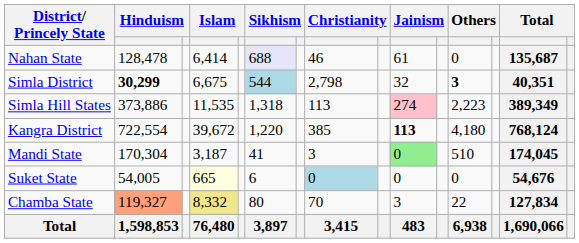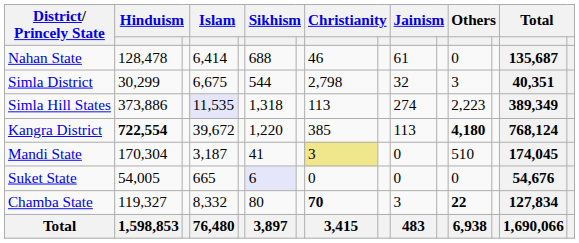(260, 57) lavender background -> (260, 57) no background
(139, 81) bold -> (139, 81) normal
(260, 81) lightblue background -> (260, 81) no background
(455, 81) bold -> (455, 81) normal
(213, 105) no background -> (213, 105) lavender background
(405, 105) pink background -> (405, 105) no background
(143, 130) normal -> (143, 130) bold
(405, 130) bold -> (405, 130) normal
(468, 130) normal -> (468, 130) bold
(312, 154) no background -> (312, 154) khaki background
(397, 154) lightgreen background -> (397, 154) no background
(204, 178) lightyellow background -> (204, 178) no background
(252, 178) no background -> (252, 178) lavender background
(312, 178) lightblue background -> (312, 178) no background
(142, 202) lightsalmon background -> (142, 202) no background
(210, 202) khaki background -> (210, 202) no background
(316, 202) normal -> (316, 202) bold
(459, 202) normal -> (459, 202) bold
